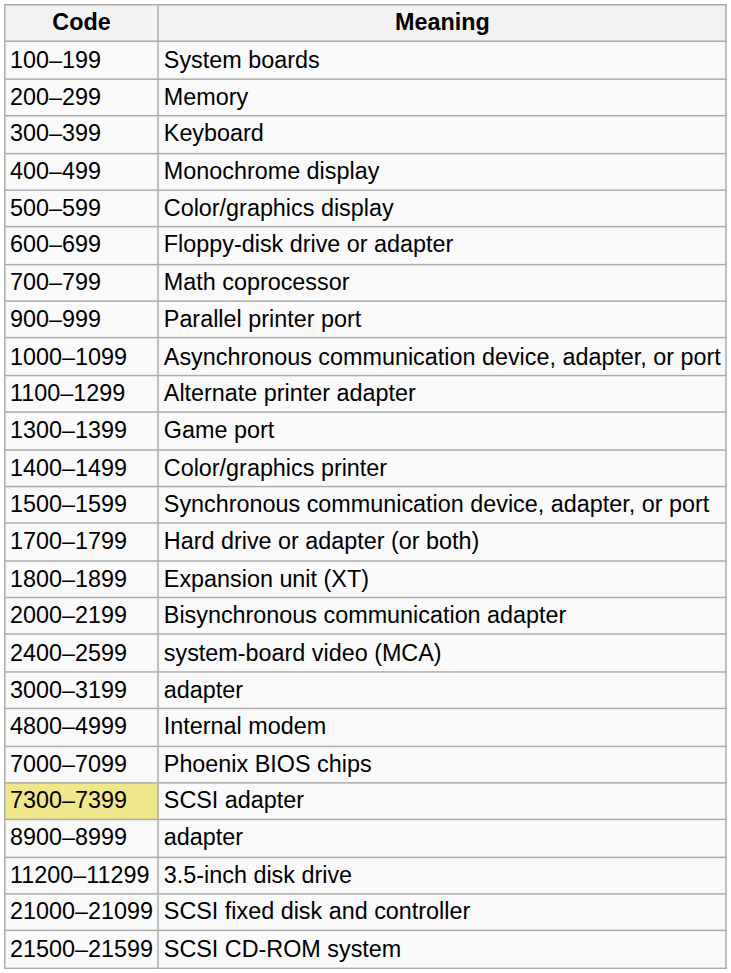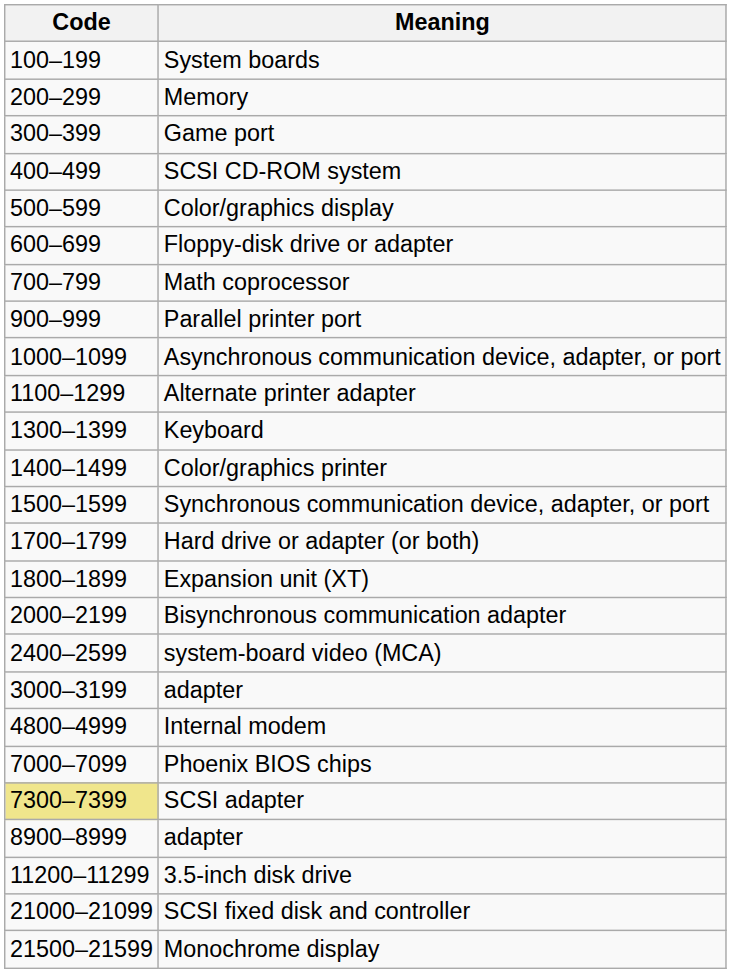(214, 134) Keyboard -> (219, 134) Game port
(272, 171) Monochrome display -> (283, 171) SCSI CD-ROM system
(219, 430) Game port -> (214, 430) Keyboard
(283, 949) SCSI CD-ROM system -> (272, 949) Monochrome display
